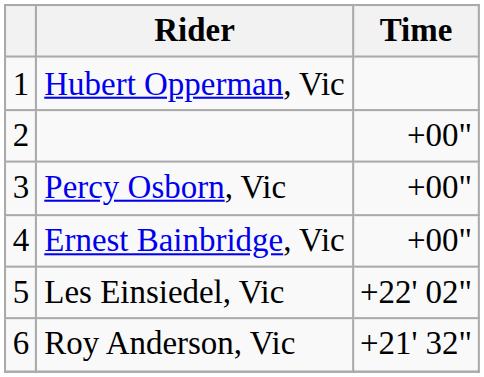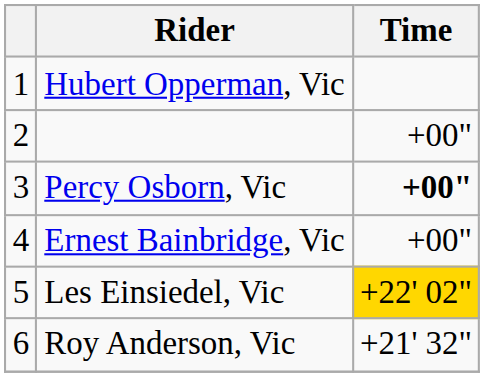(440, 187) normal -> (437, 187) bold
(416, 291) no background -> (416, 291) gold background
